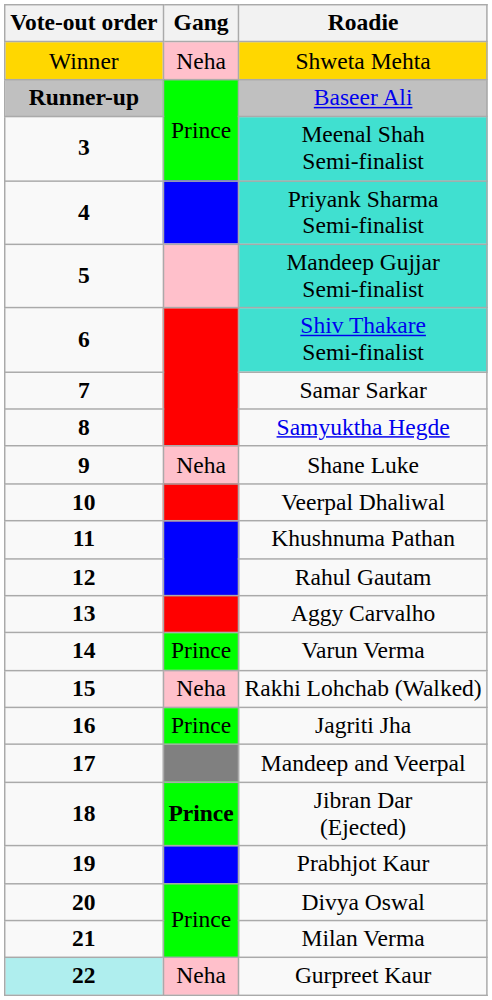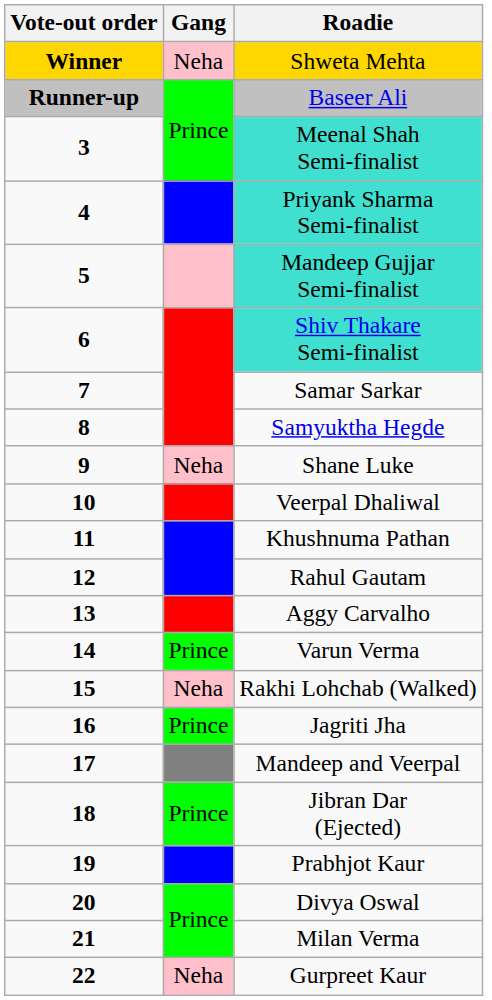(84, 60) normal -> (84, 60) bold
(201, 813) bold -> (198, 813) normal
(84, 976) paleturquoise background -> (84, 976) no background
